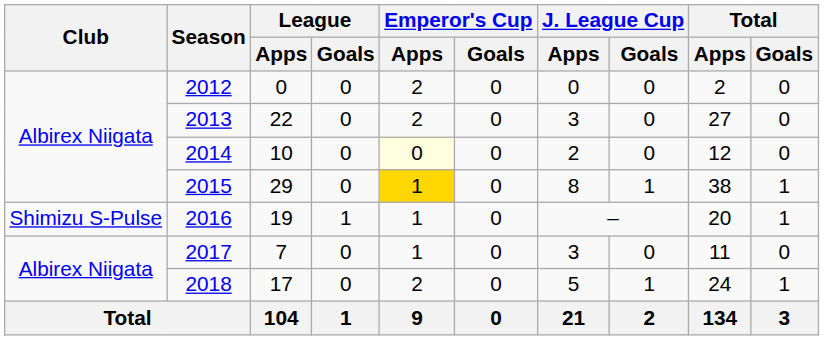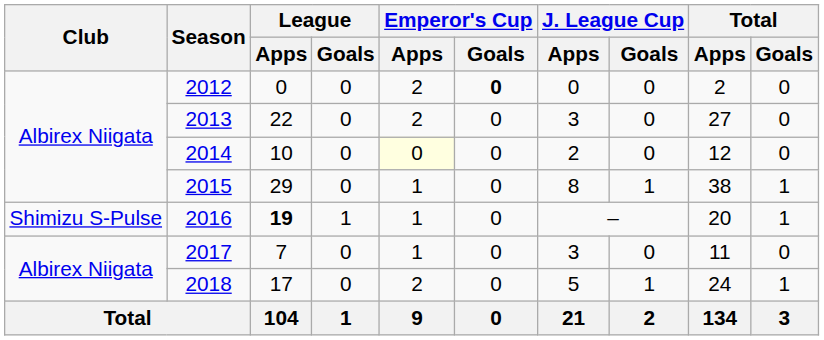(496, 86) normal -> (496, 86) bold
(417, 185) gold background -> (417, 185) no background
(281, 218) normal -> (281, 218) bold
